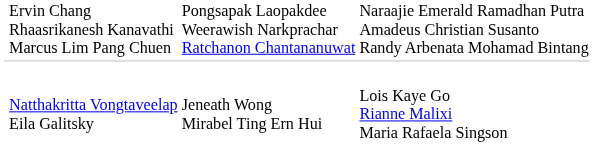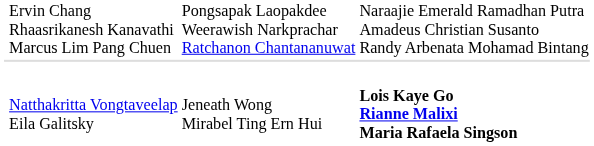(433, 114) normal -> (438, 114) bold
